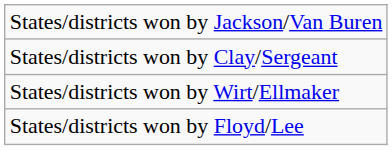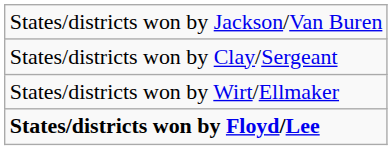(157, 126) normal -> (165, 126) bold
